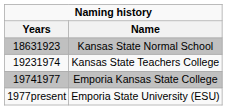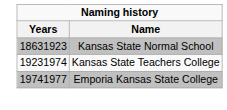- row: (145, 96)
